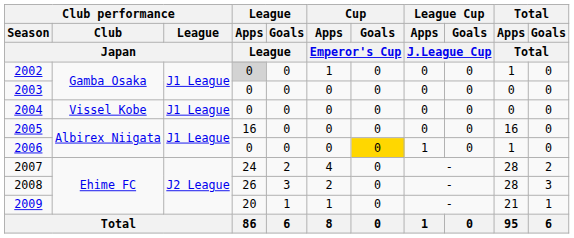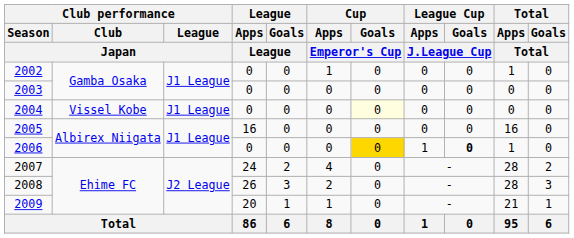(249, 71) lightgrey background -> (249, 71) no background
(378, 109) no background -> (378, 109) lightyellow background
(470, 147) normal -> (470, 147) bold
